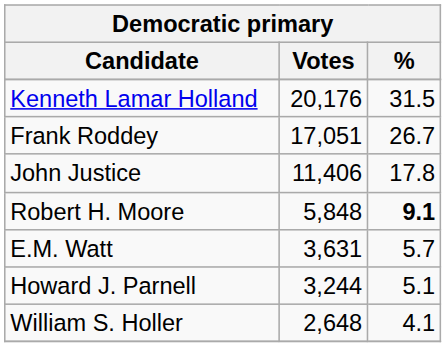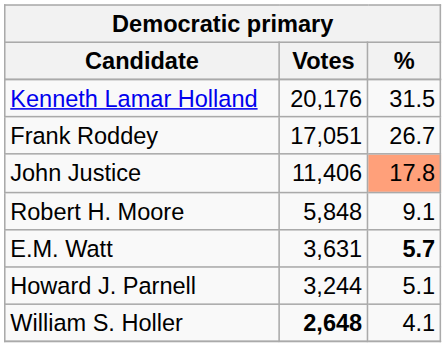(412, 173) no background -> (412, 173) lightsalmon background
(419, 210) bold -> (419, 210) normal
(419, 248) normal -> (419, 248) bold
(333, 322) normal -> (333, 322) bold
